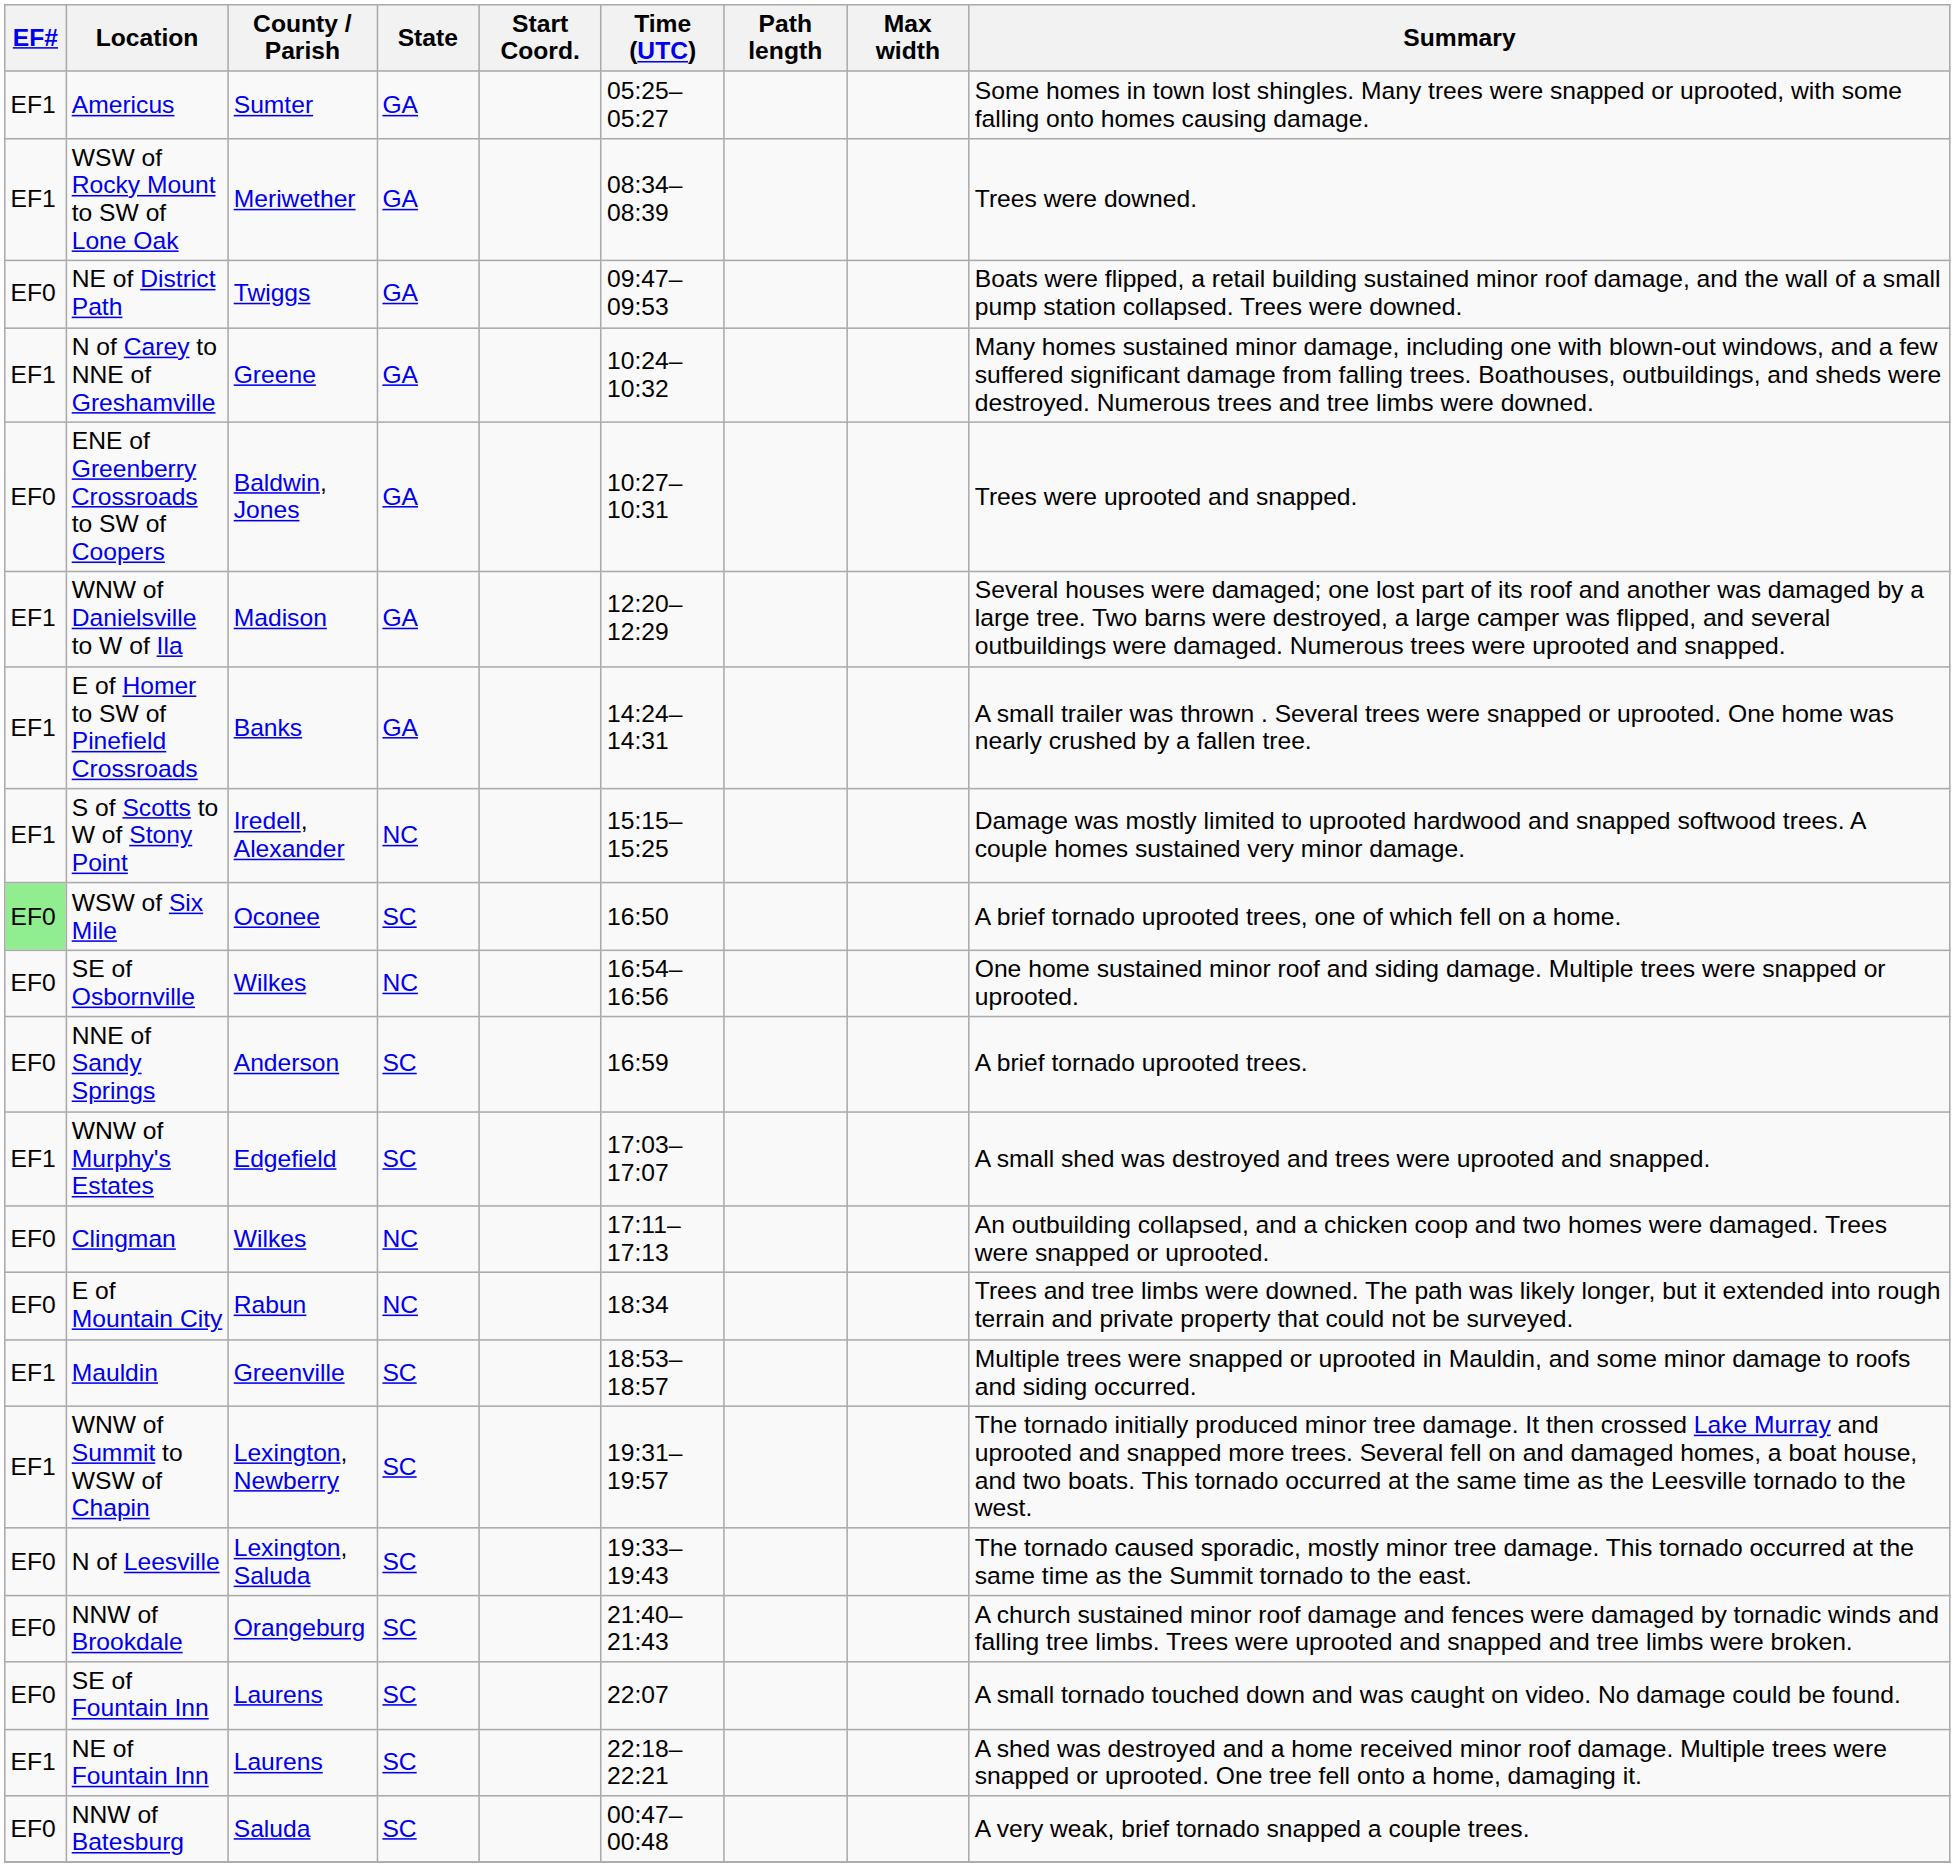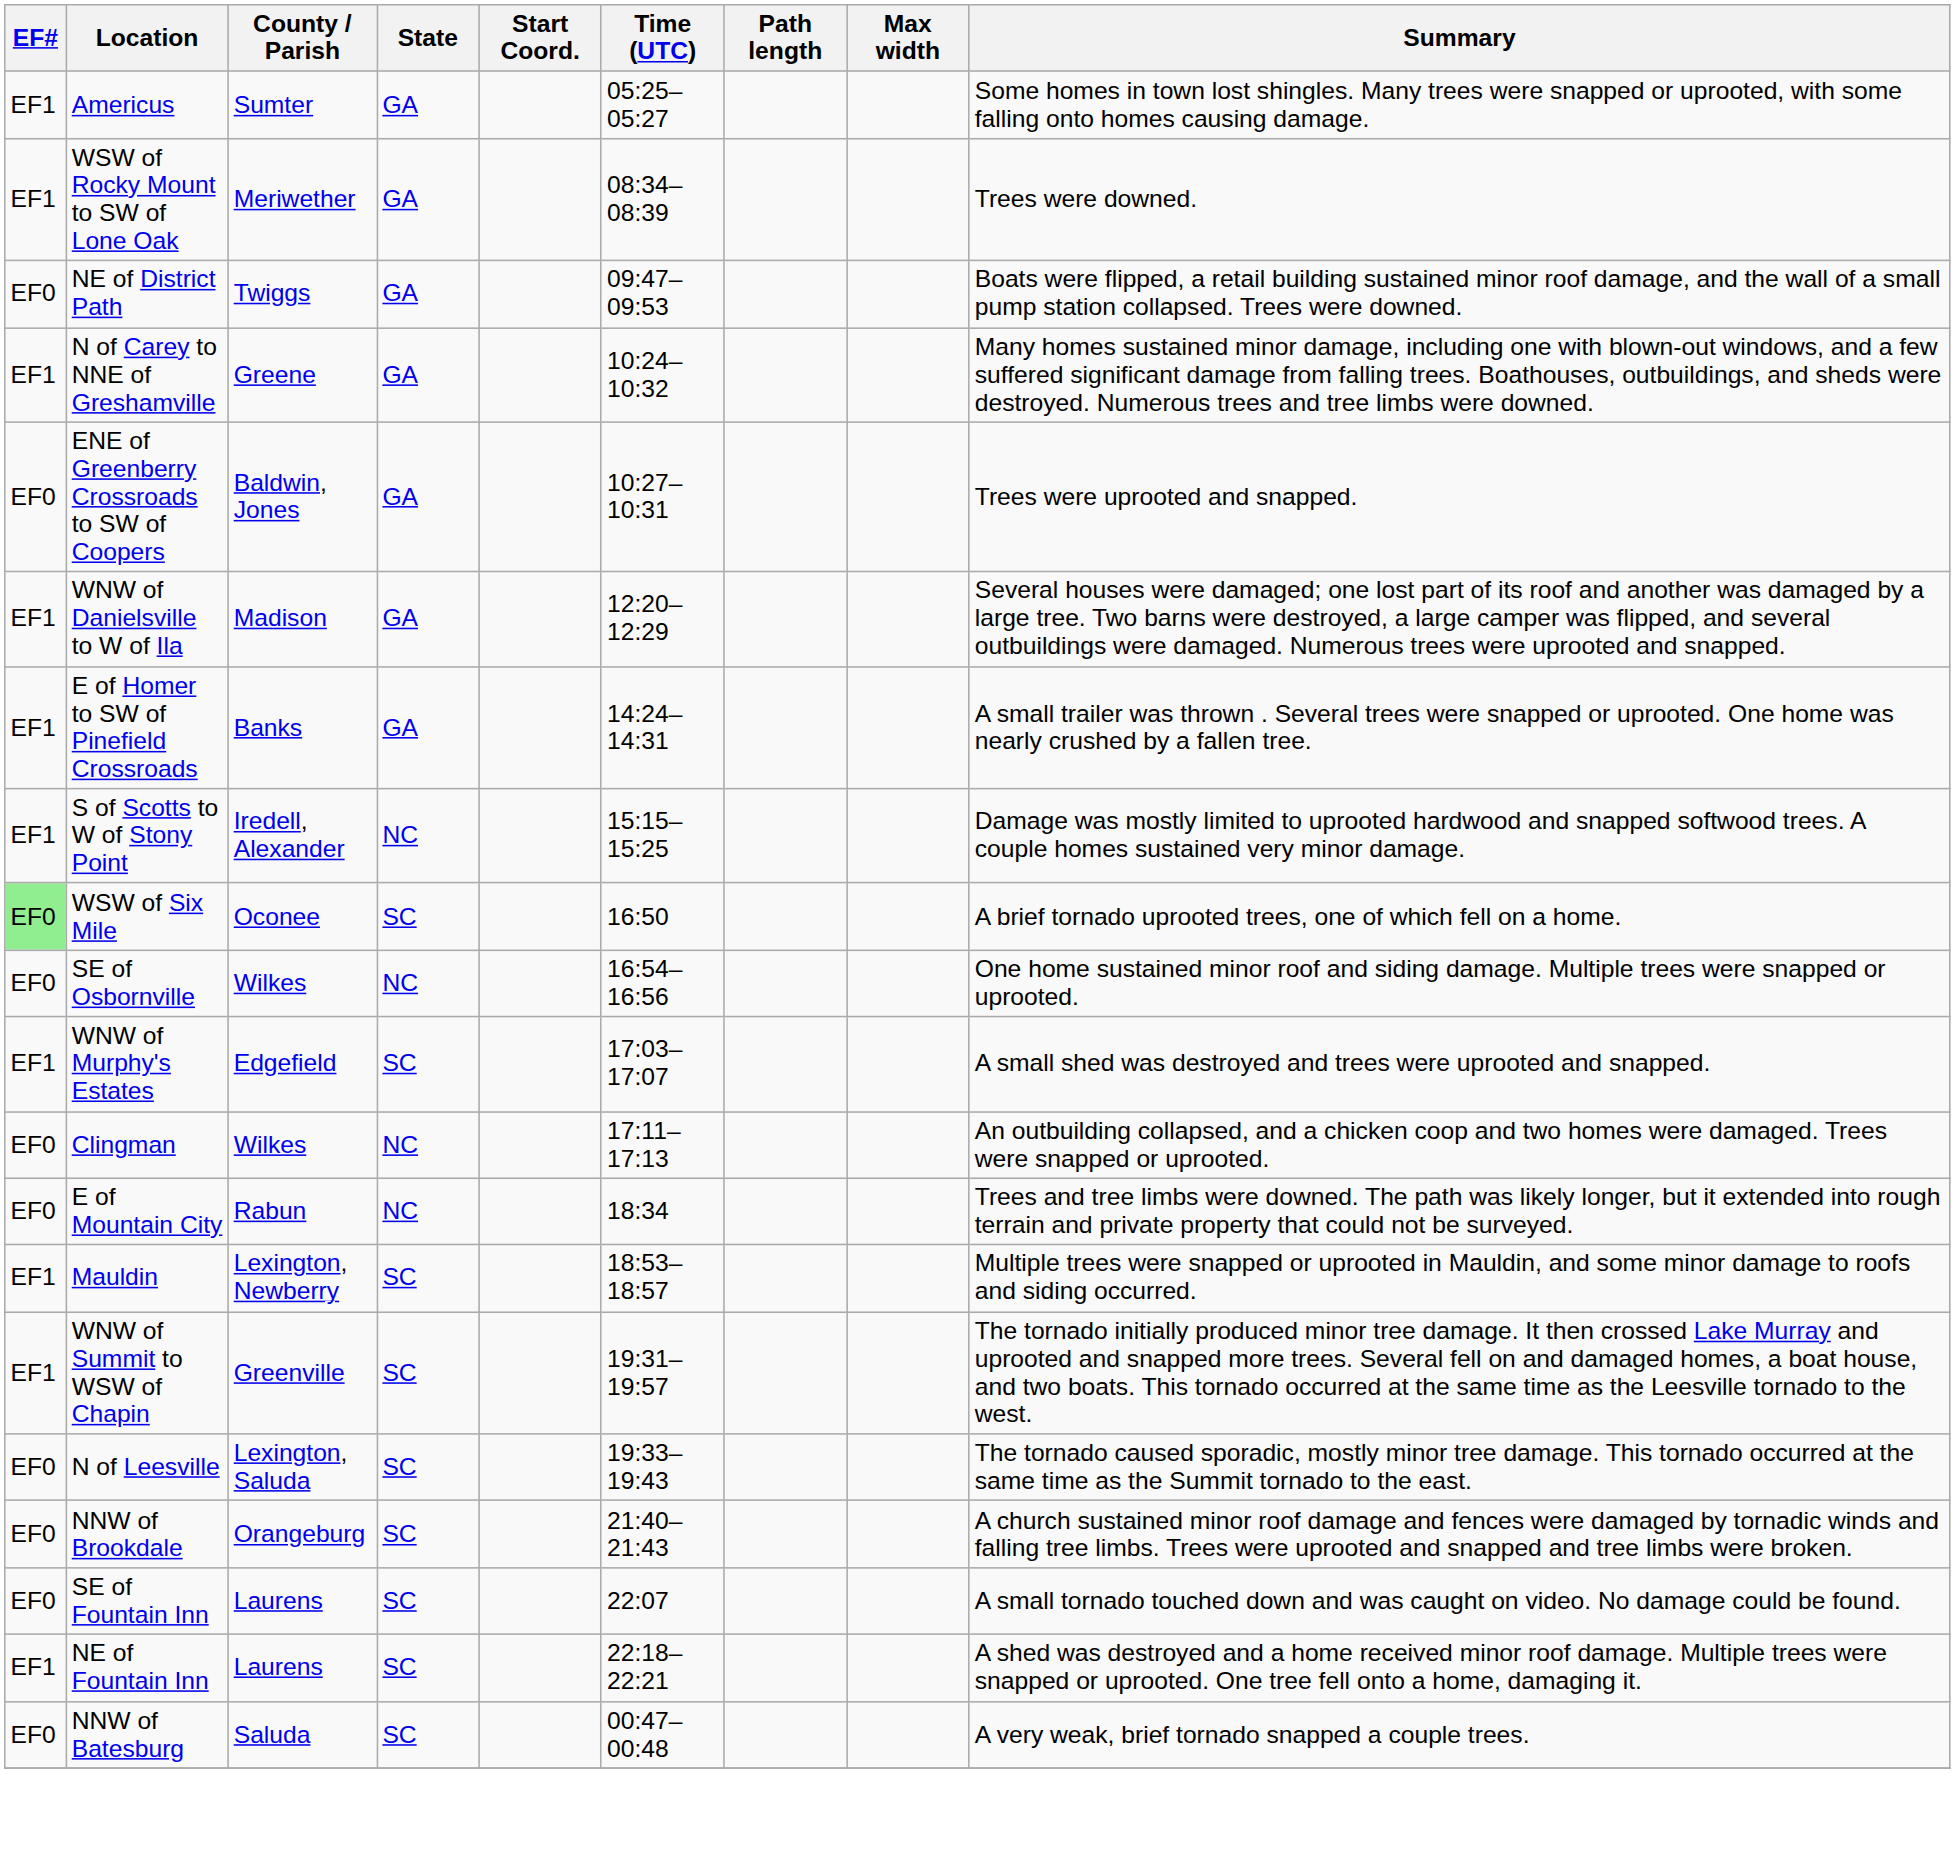- row: (113, 1063)
(289, 1372) Greenville -> (291, 1277) Lexington, Newberry
(291, 1467) Lexington, Newberry -> (289, 1372) Greenville
